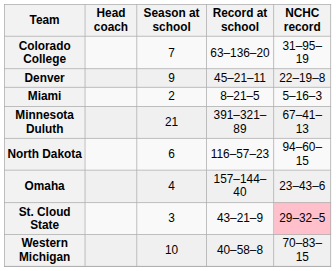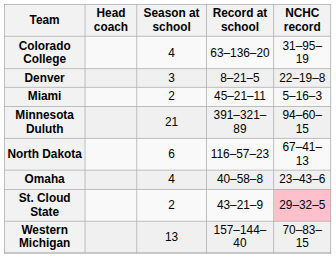(172, 52) 7 -> (172, 52) 4
(172, 78) 9 -> (172, 78) 3
(240, 78) 45–21–11 -> (240, 78) 8–21–5
(240, 96) 8–21–5 -> (240, 96) 45–21–11
(302, 122) 67–41–13 -> (302, 122) 94–60–15
(302, 154) 94–60–15 -> (302, 154) 67–41–13
(240, 186) 157–144–40 -> (240, 179) 40–58–8
(172, 218) 3 -> (172, 205) 2
(172, 250) 10 -> (172, 237) 13
(240, 250) 40–58–8 -> (240, 237) 157–144–40
